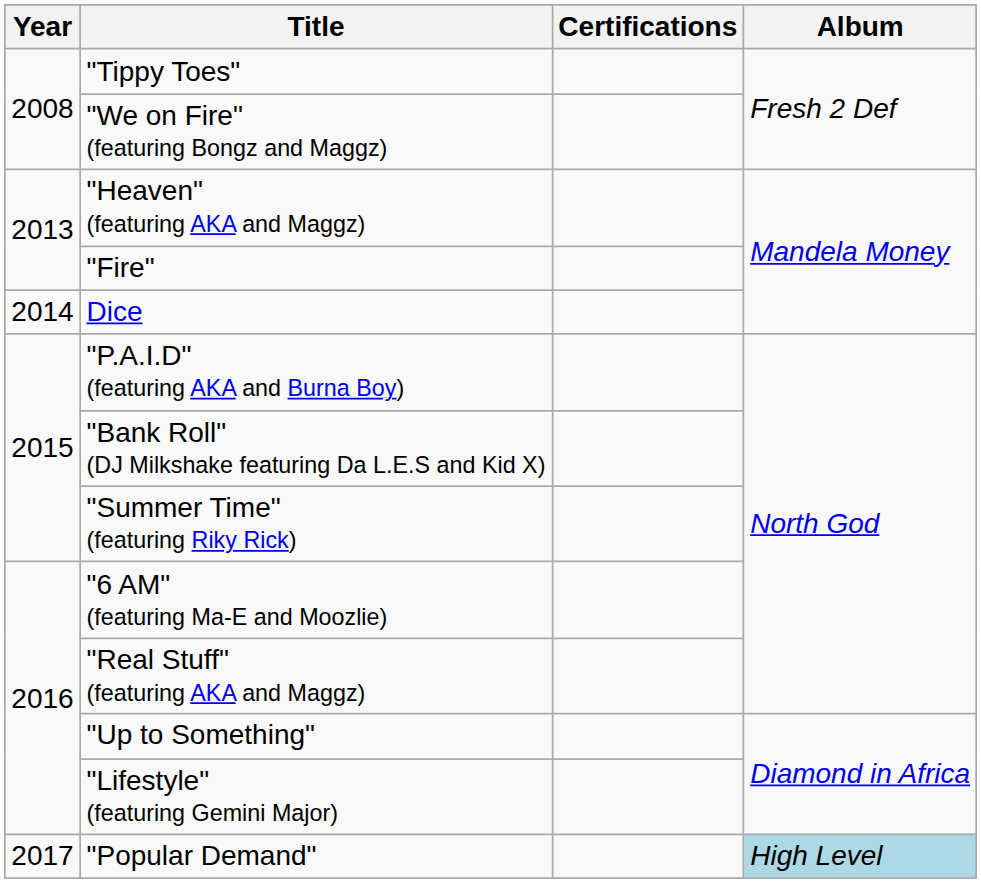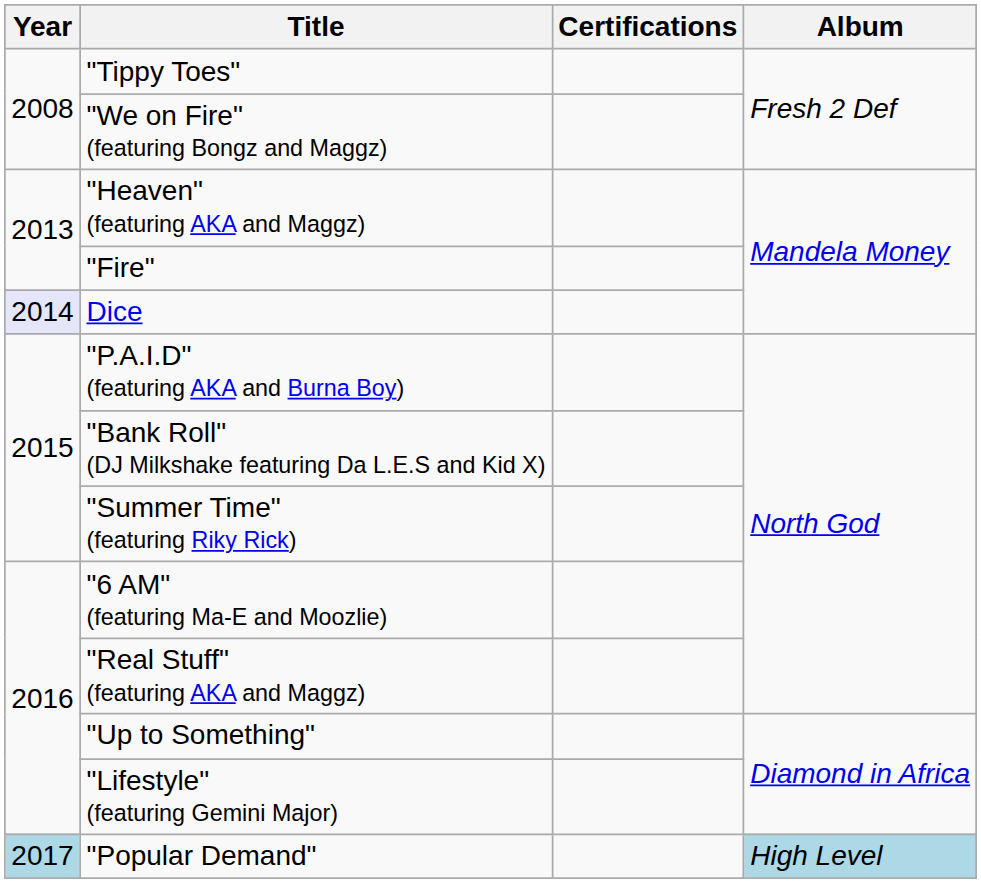(42, 311) no background -> (42, 311) lavender background
(42, 855) no background -> (42, 855) lightblue background
